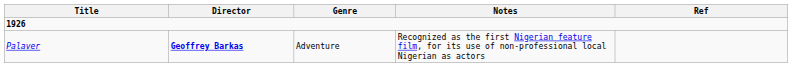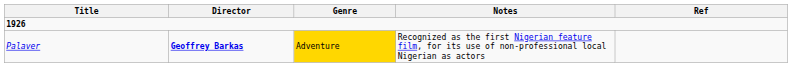(318, 46) no background -> (318, 46) gold background
